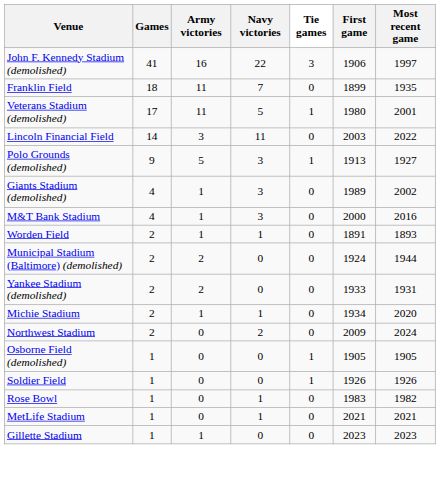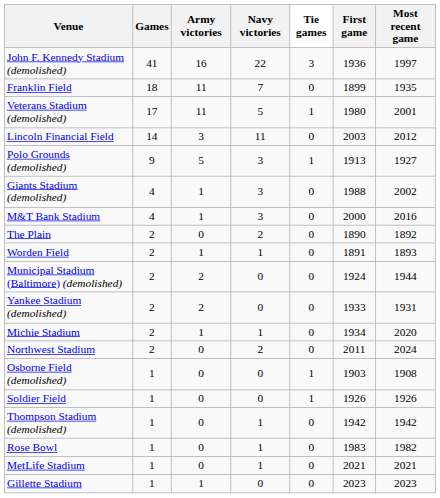(354, 63) 1906 -> (354, 63) 1936
(405, 136) 2022 -> (405, 136) 2012
(354, 191) 1989 -> (354, 191) 1988
+ row: (29, 234)
(354, 331) 2009 -> (354, 349) 2011
(354, 356) 1905 -> (354, 374) 1903
(405, 356) 1905 -> (405, 374) 1908
+ row: (52, 423)
